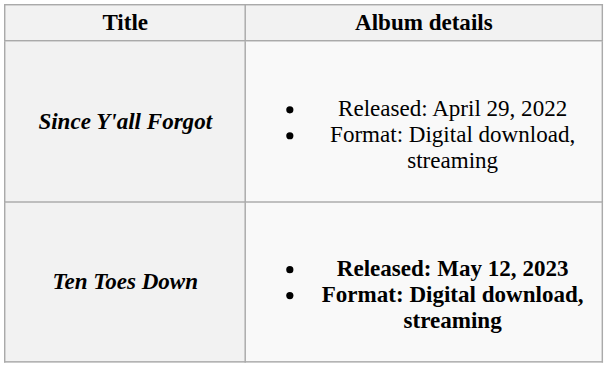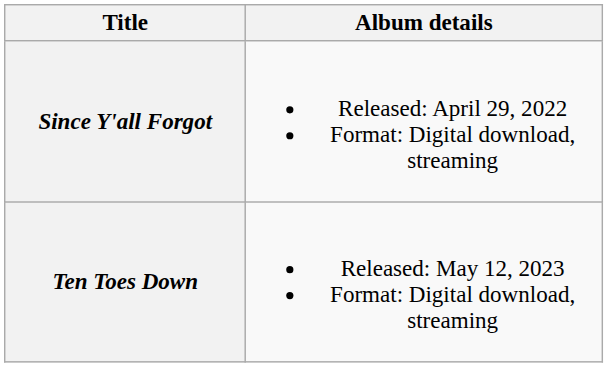(424, 295) bold -> (424, 295) normal
